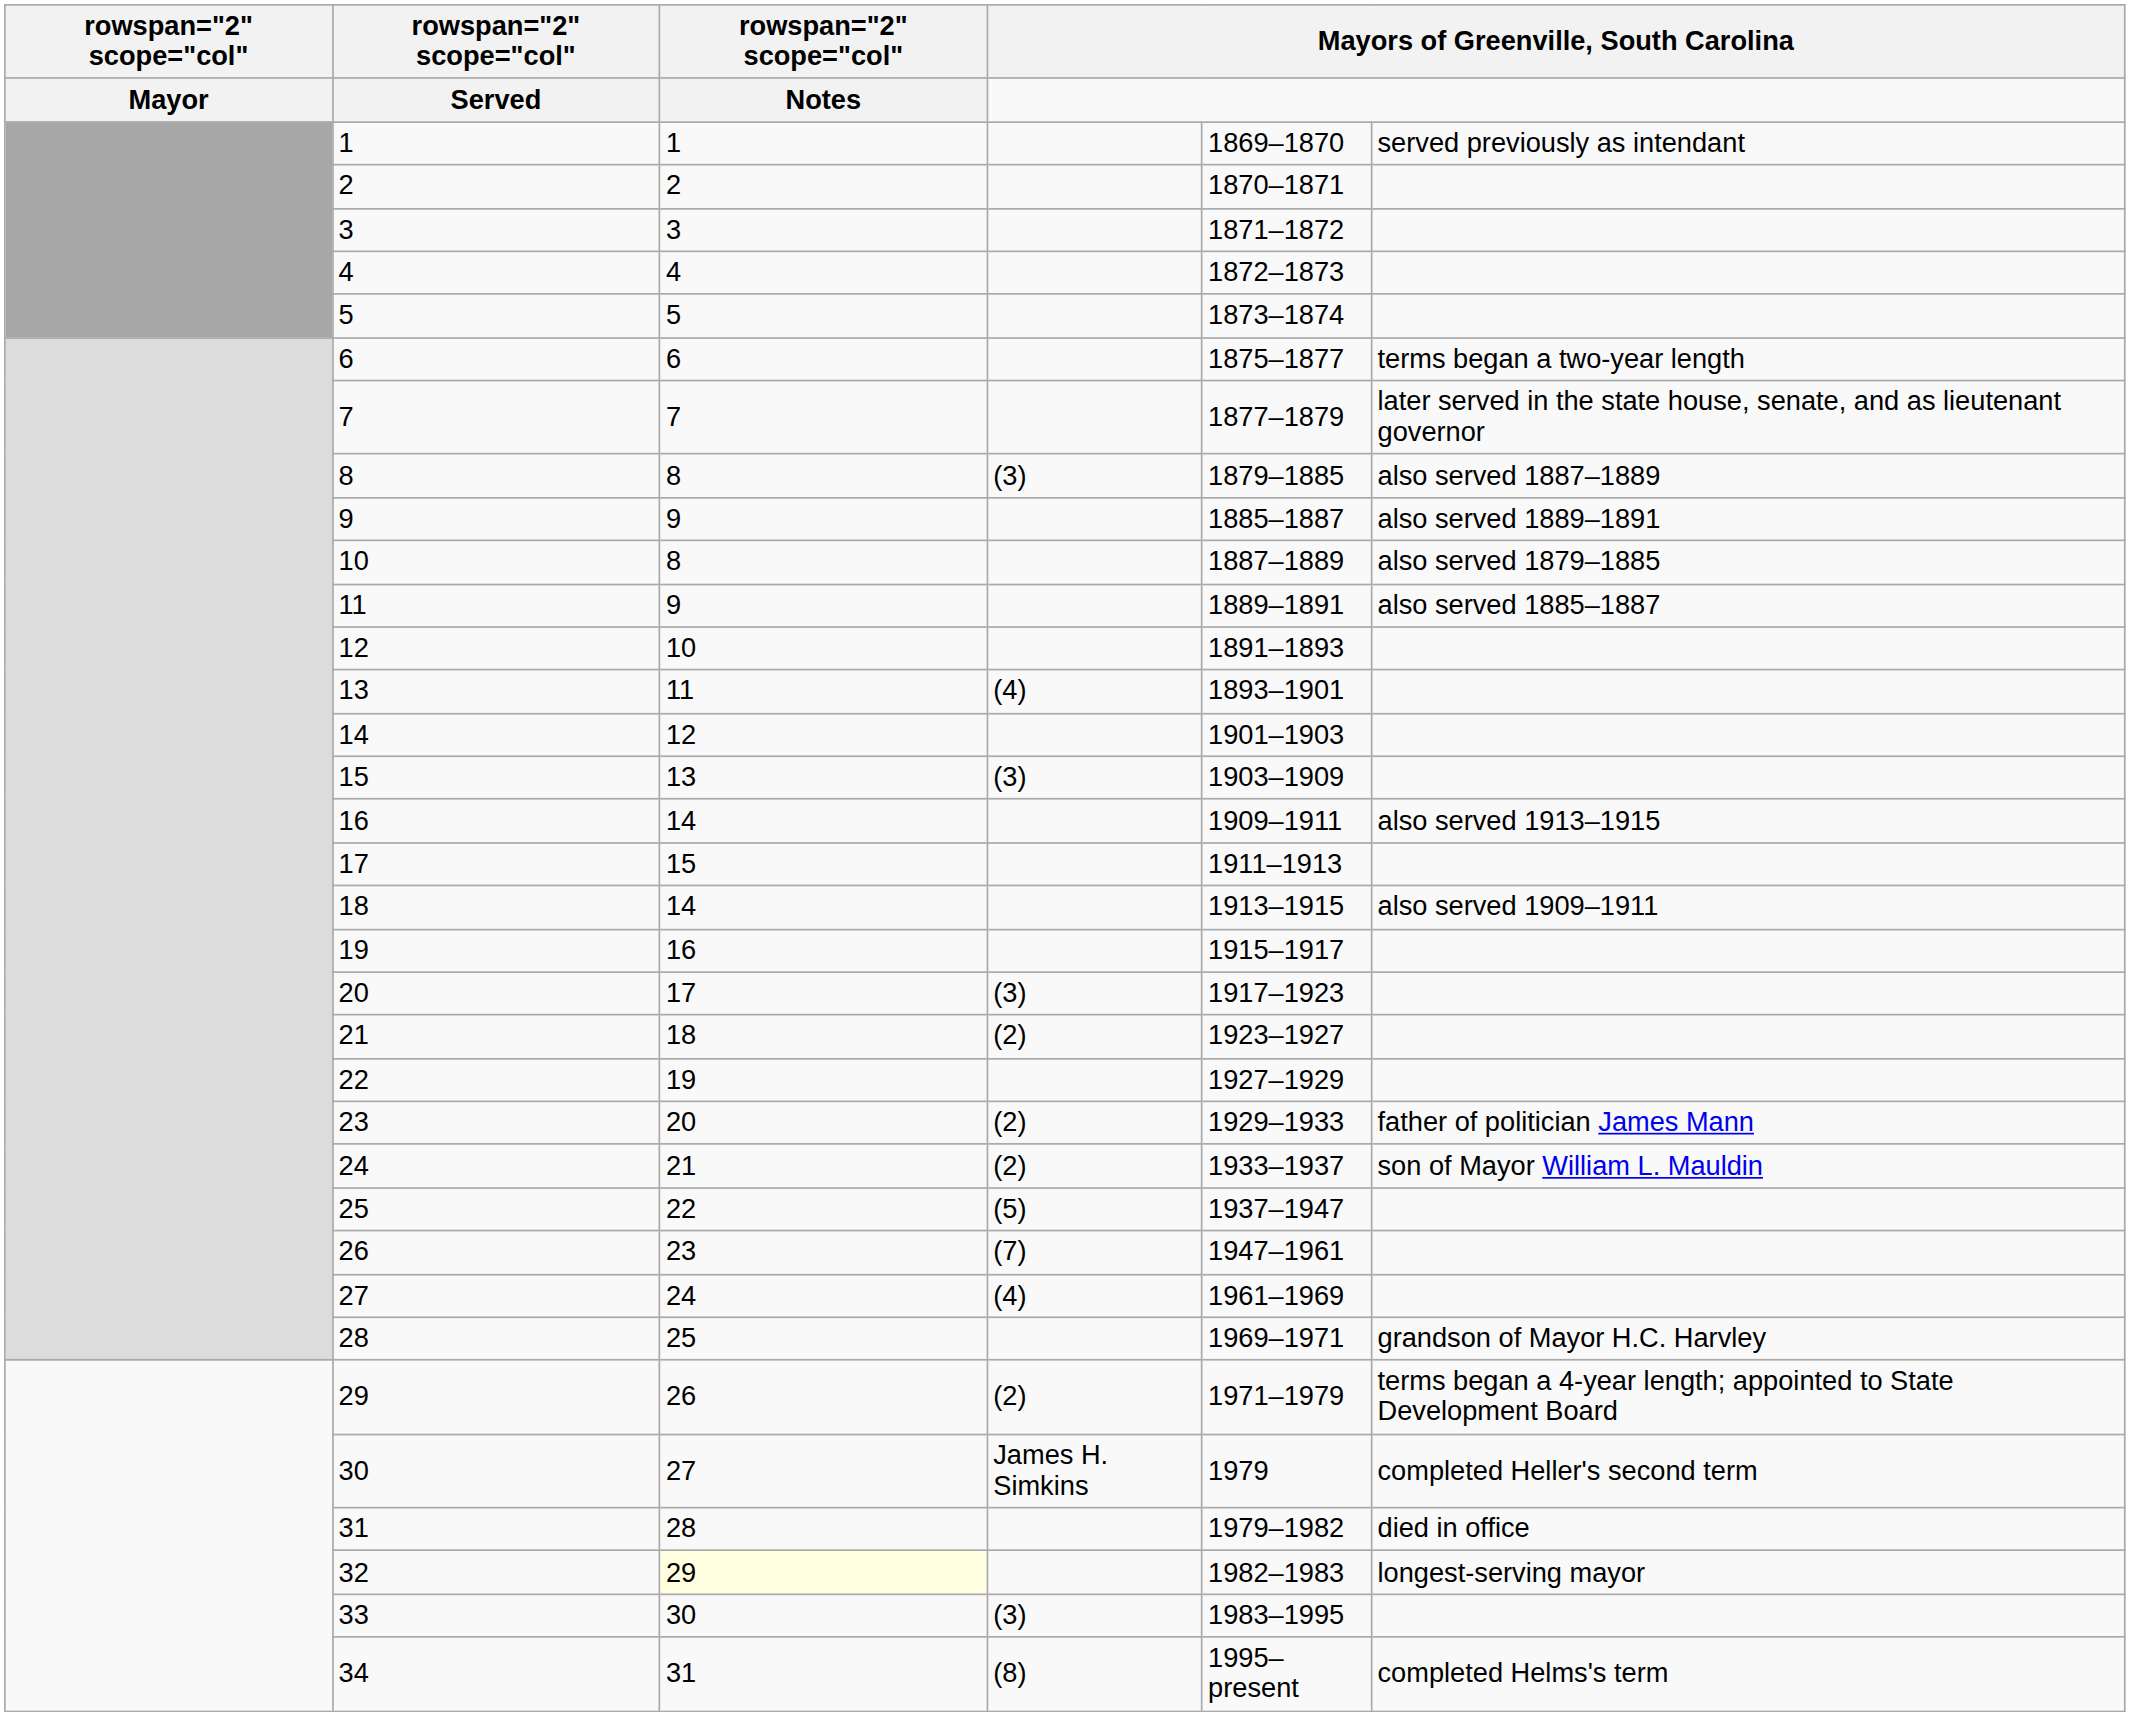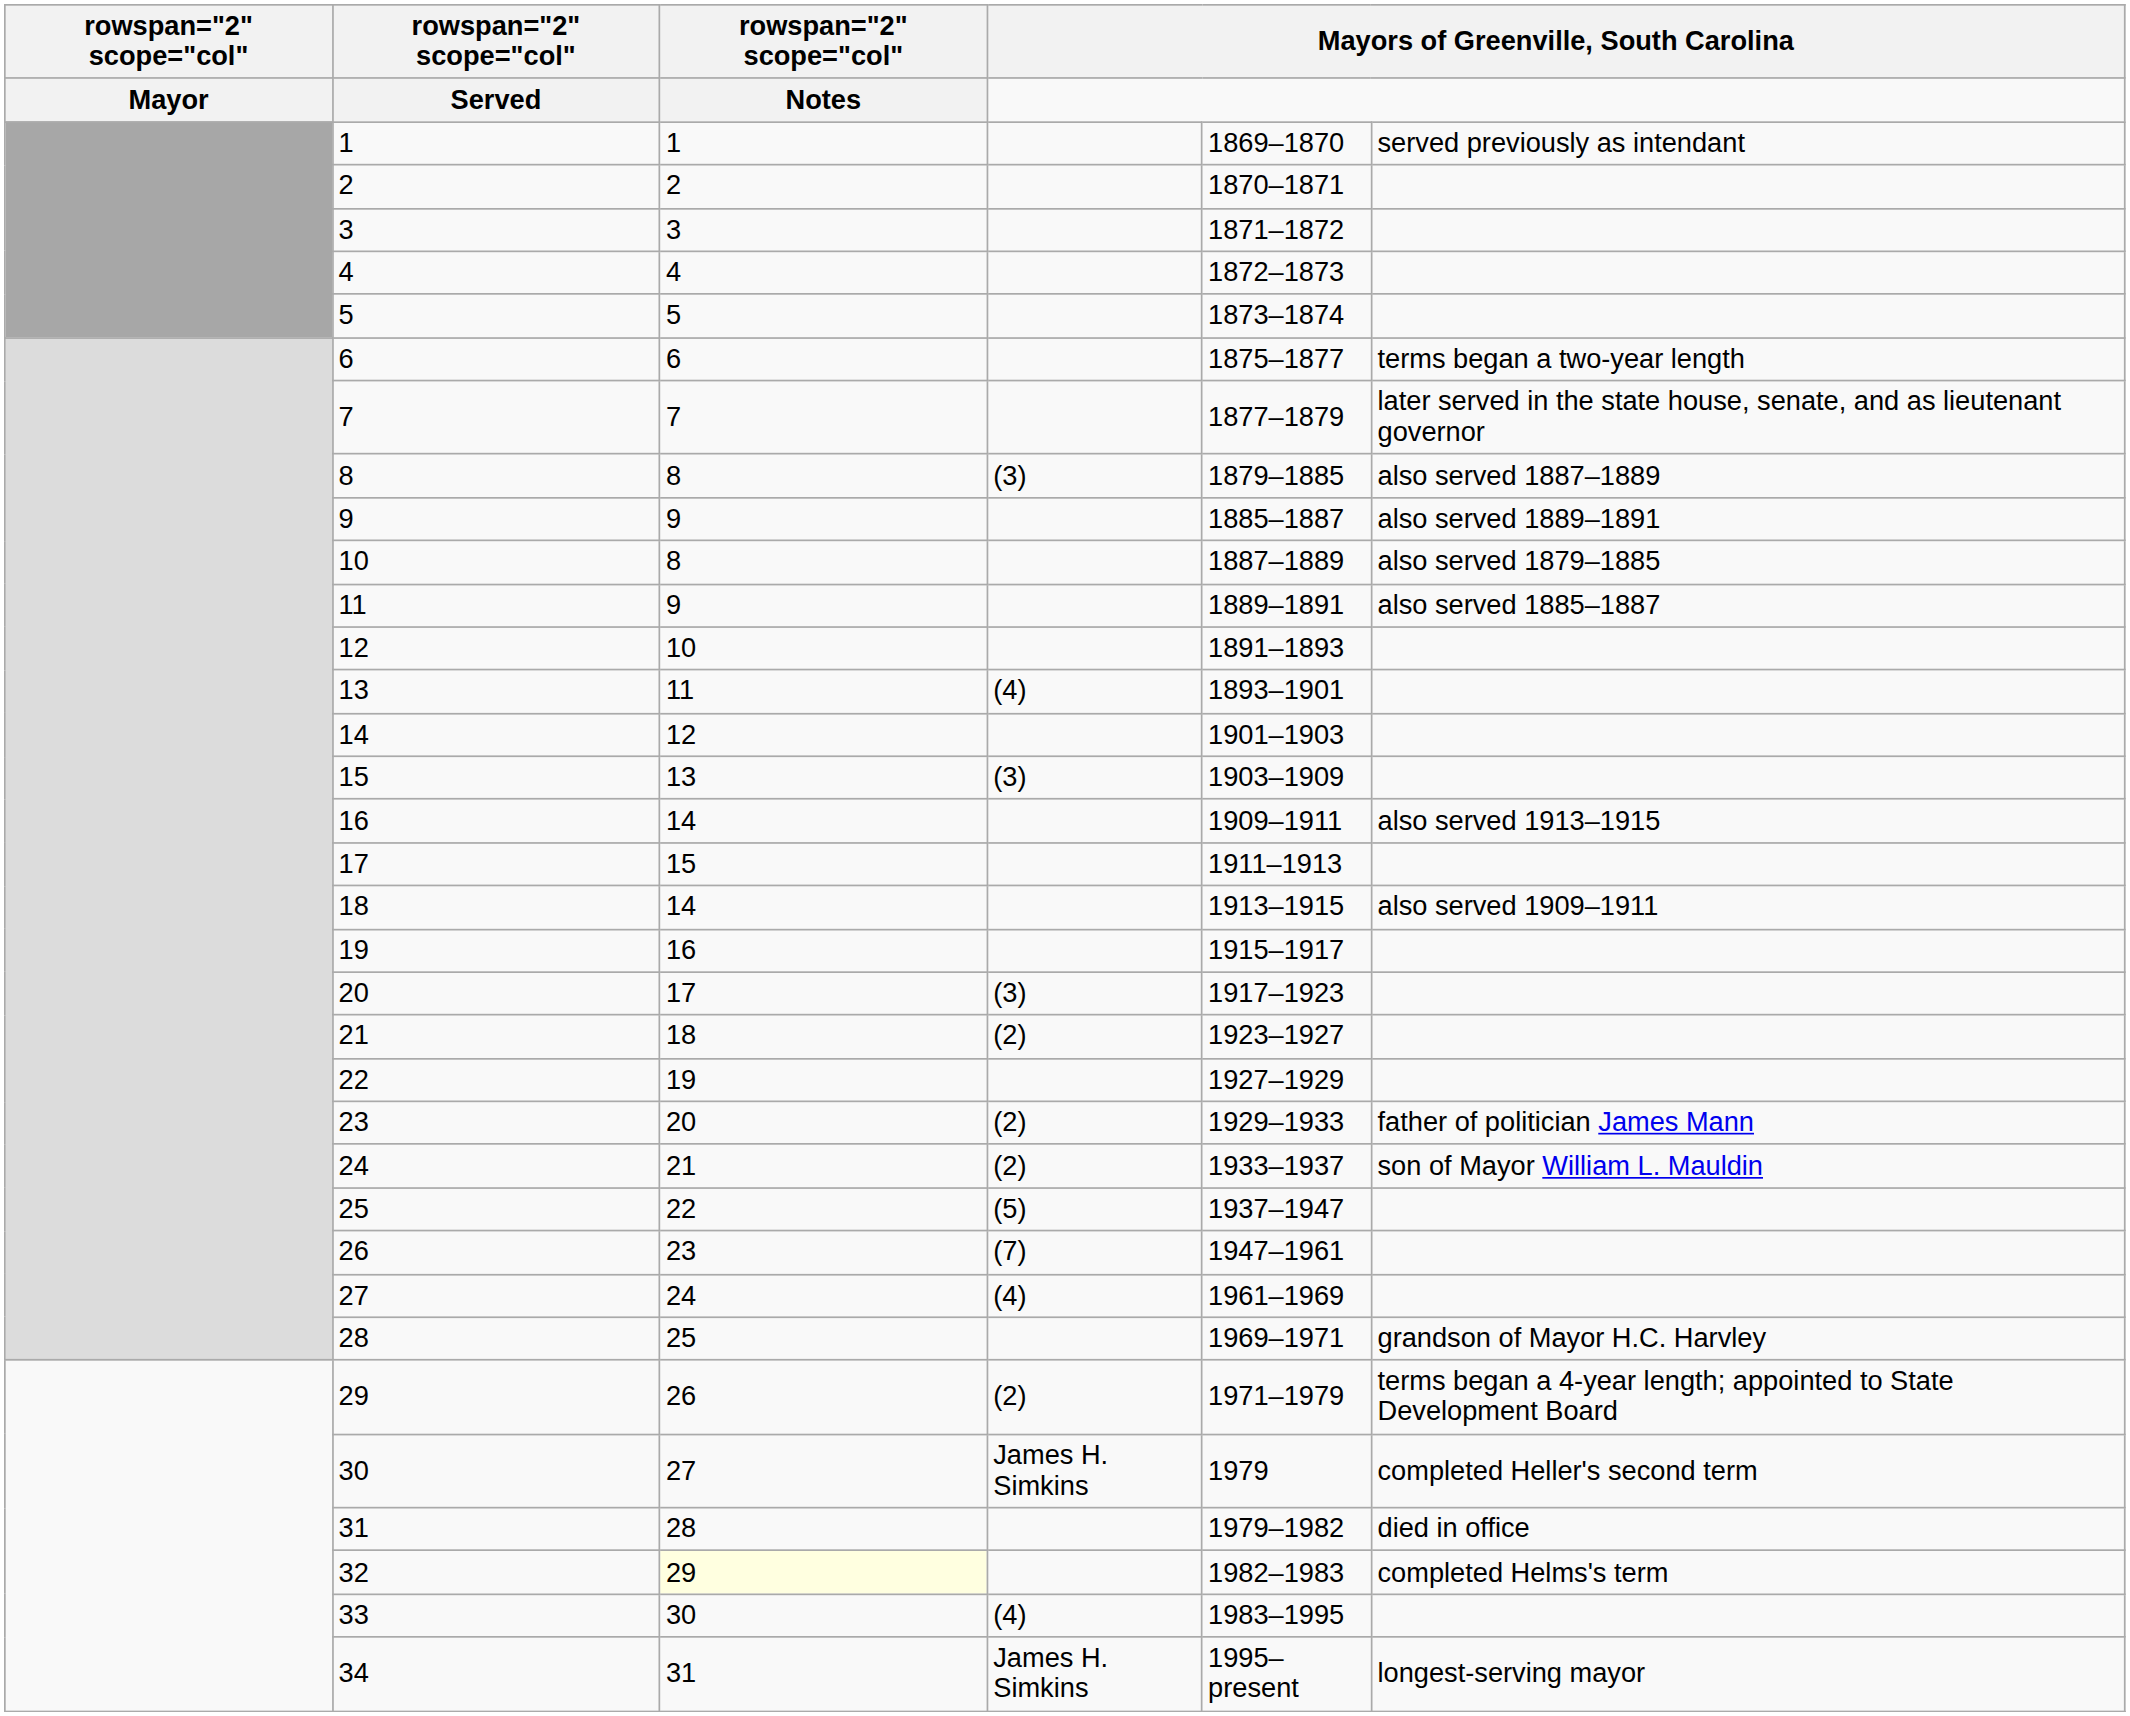(1511, 1572) longest-serving mayor -> (1523, 1572) completed Helms's term
(1010, 1615) (3) -> (1010, 1615) (4)
(1010, 1673) (8) -> (1051, 1673) James H. Simkins
(1523, 1673) completed Helms's term -> (1511, 1673) longest-serving mayor
